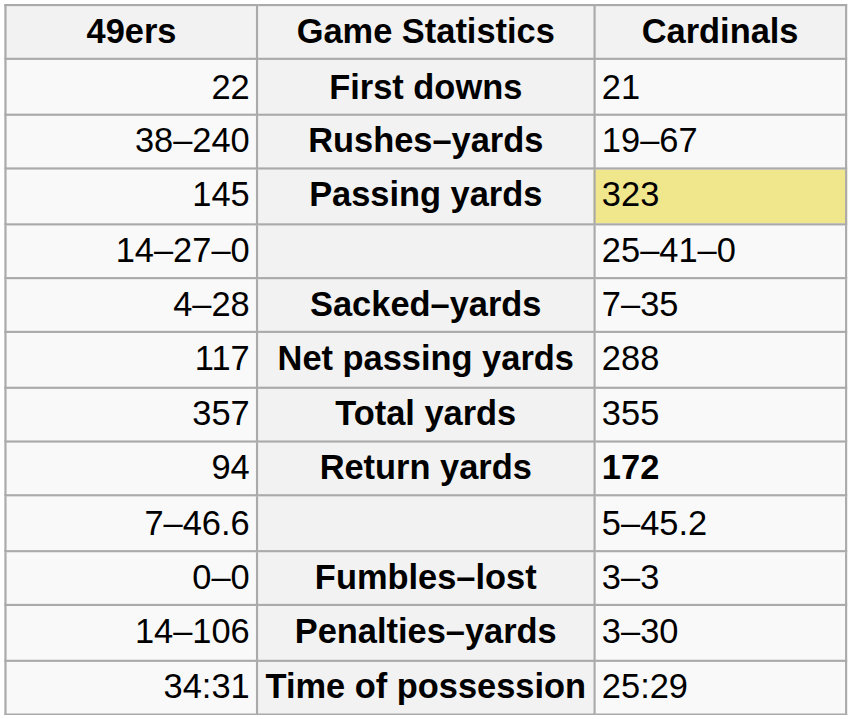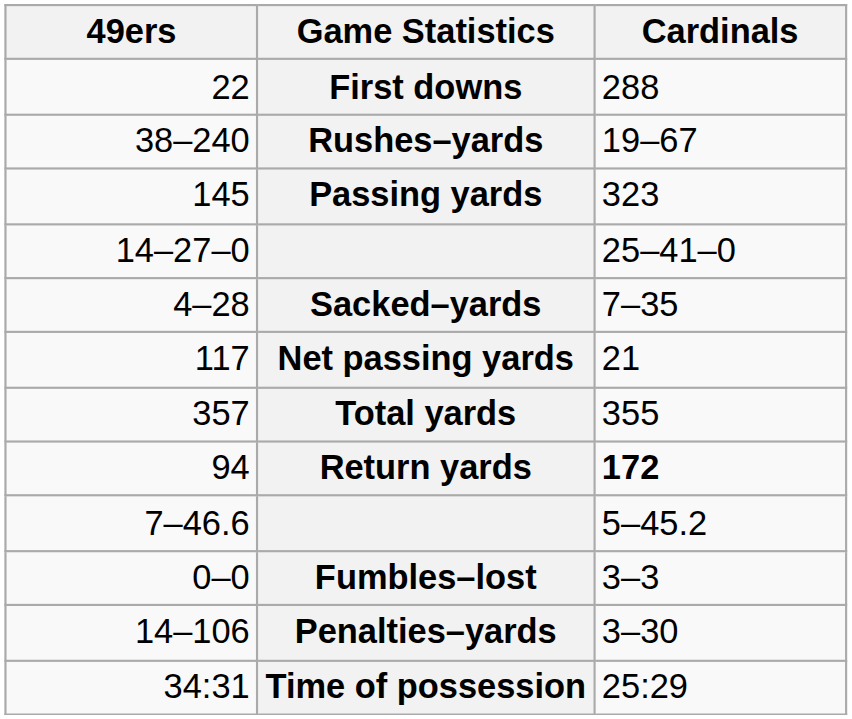(621, 86) 21 -> (631, 86) 288
(631, 195) khaki background -> (631, 195) no background
(631, 359) 288 -> (621, 359) 21
